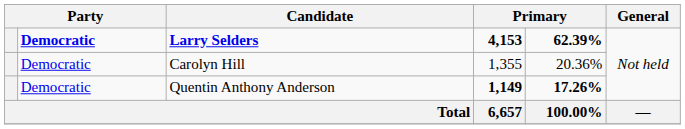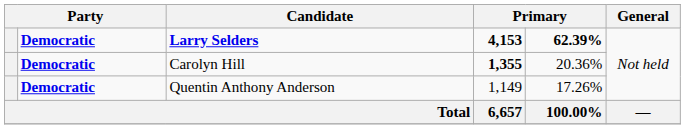(56, 64) normal -> (58, 64) bold
(505, 64) normal -> (505, 64) bold
(56, 87) normal -> (58, 87) bold
(505, 87) bold -> (505, 87) normal
(578, 87) bold -> (579, 87) normal
